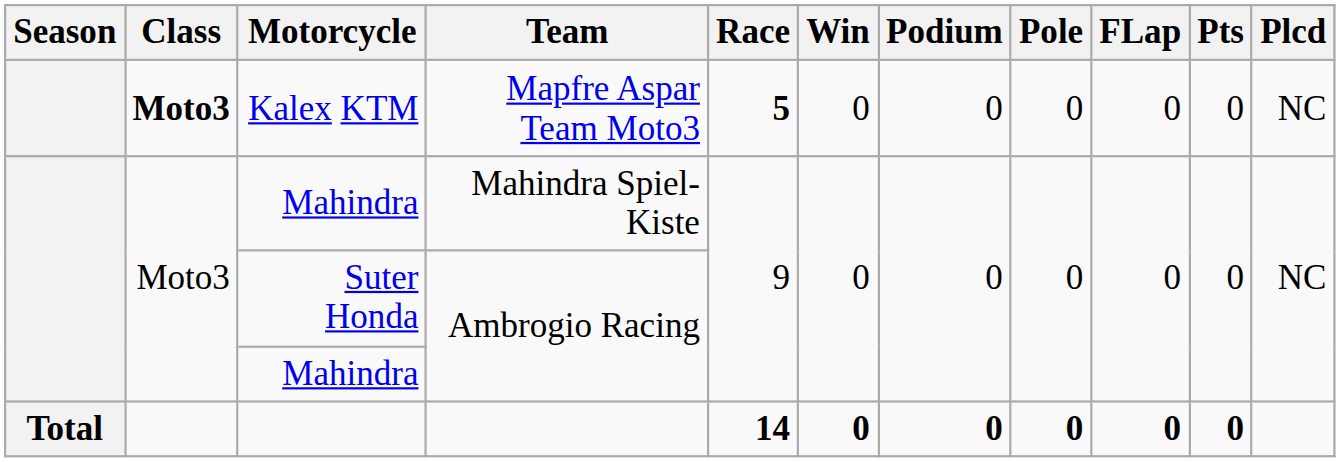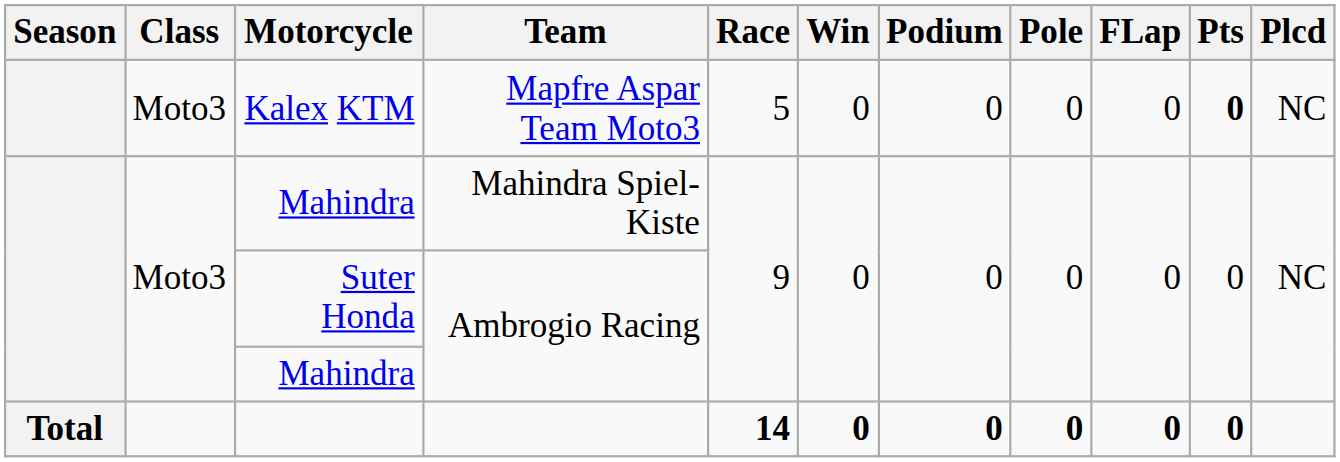(181, 107) bold -> (179, 107) normal
(781, 107) bold -> (781, 107) normal
(1235, 107) normal -> (1235, 107) bold
